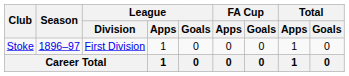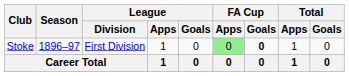(229, 46) no background -> (229, 46) lightgreen background
(261, 46) normal -> (261, 46) bold
